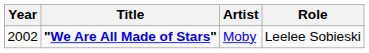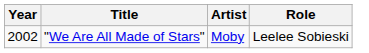(130, 36) bold -> (124, 36) normal
